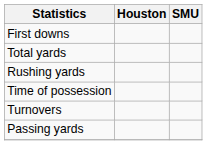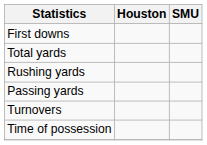rows swapped: (45, 130) <-> (59, 91)
